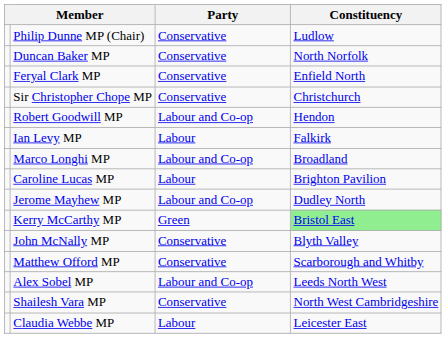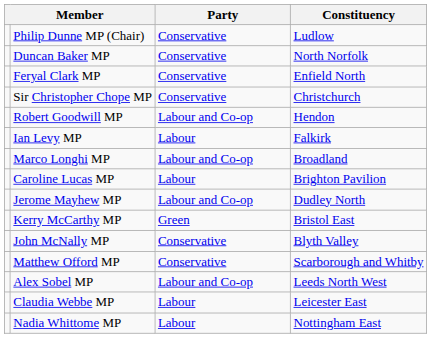(324, 220) lightgreen background -> (324, 220) no background
- row: (60, 302)
+ row: (67, 323)
